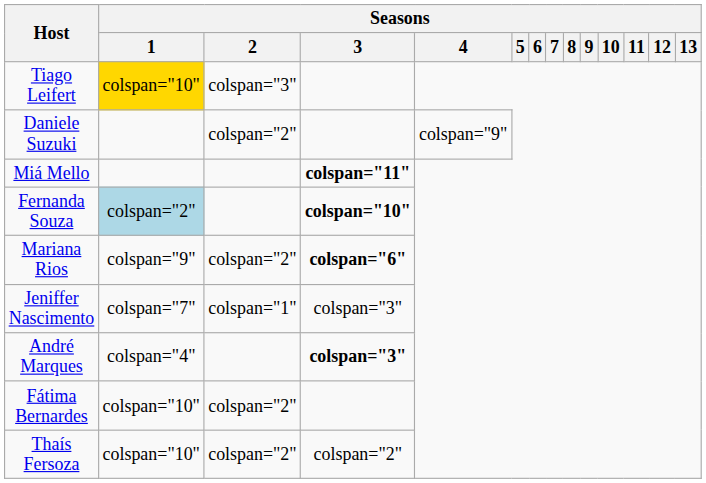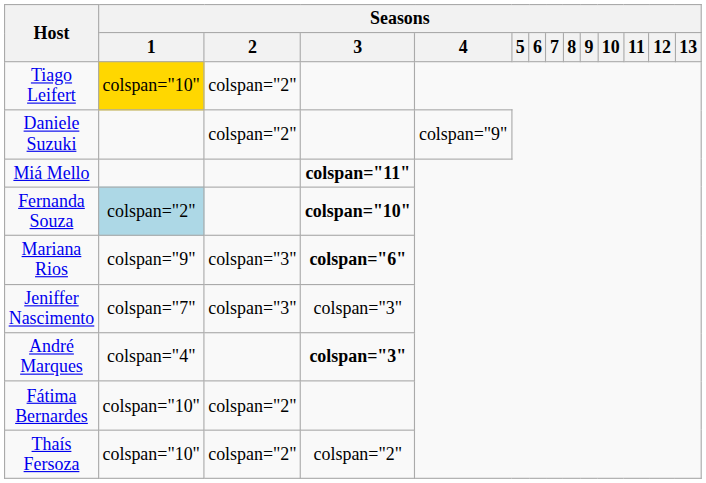(252, 85) colspan="3" -> (252, 85) colspan="2"
(252, 259) colspan="2" -> (252, 259) colspan="3"
(252, 308) colspan="1" -> (252, 308) colspan="3"
